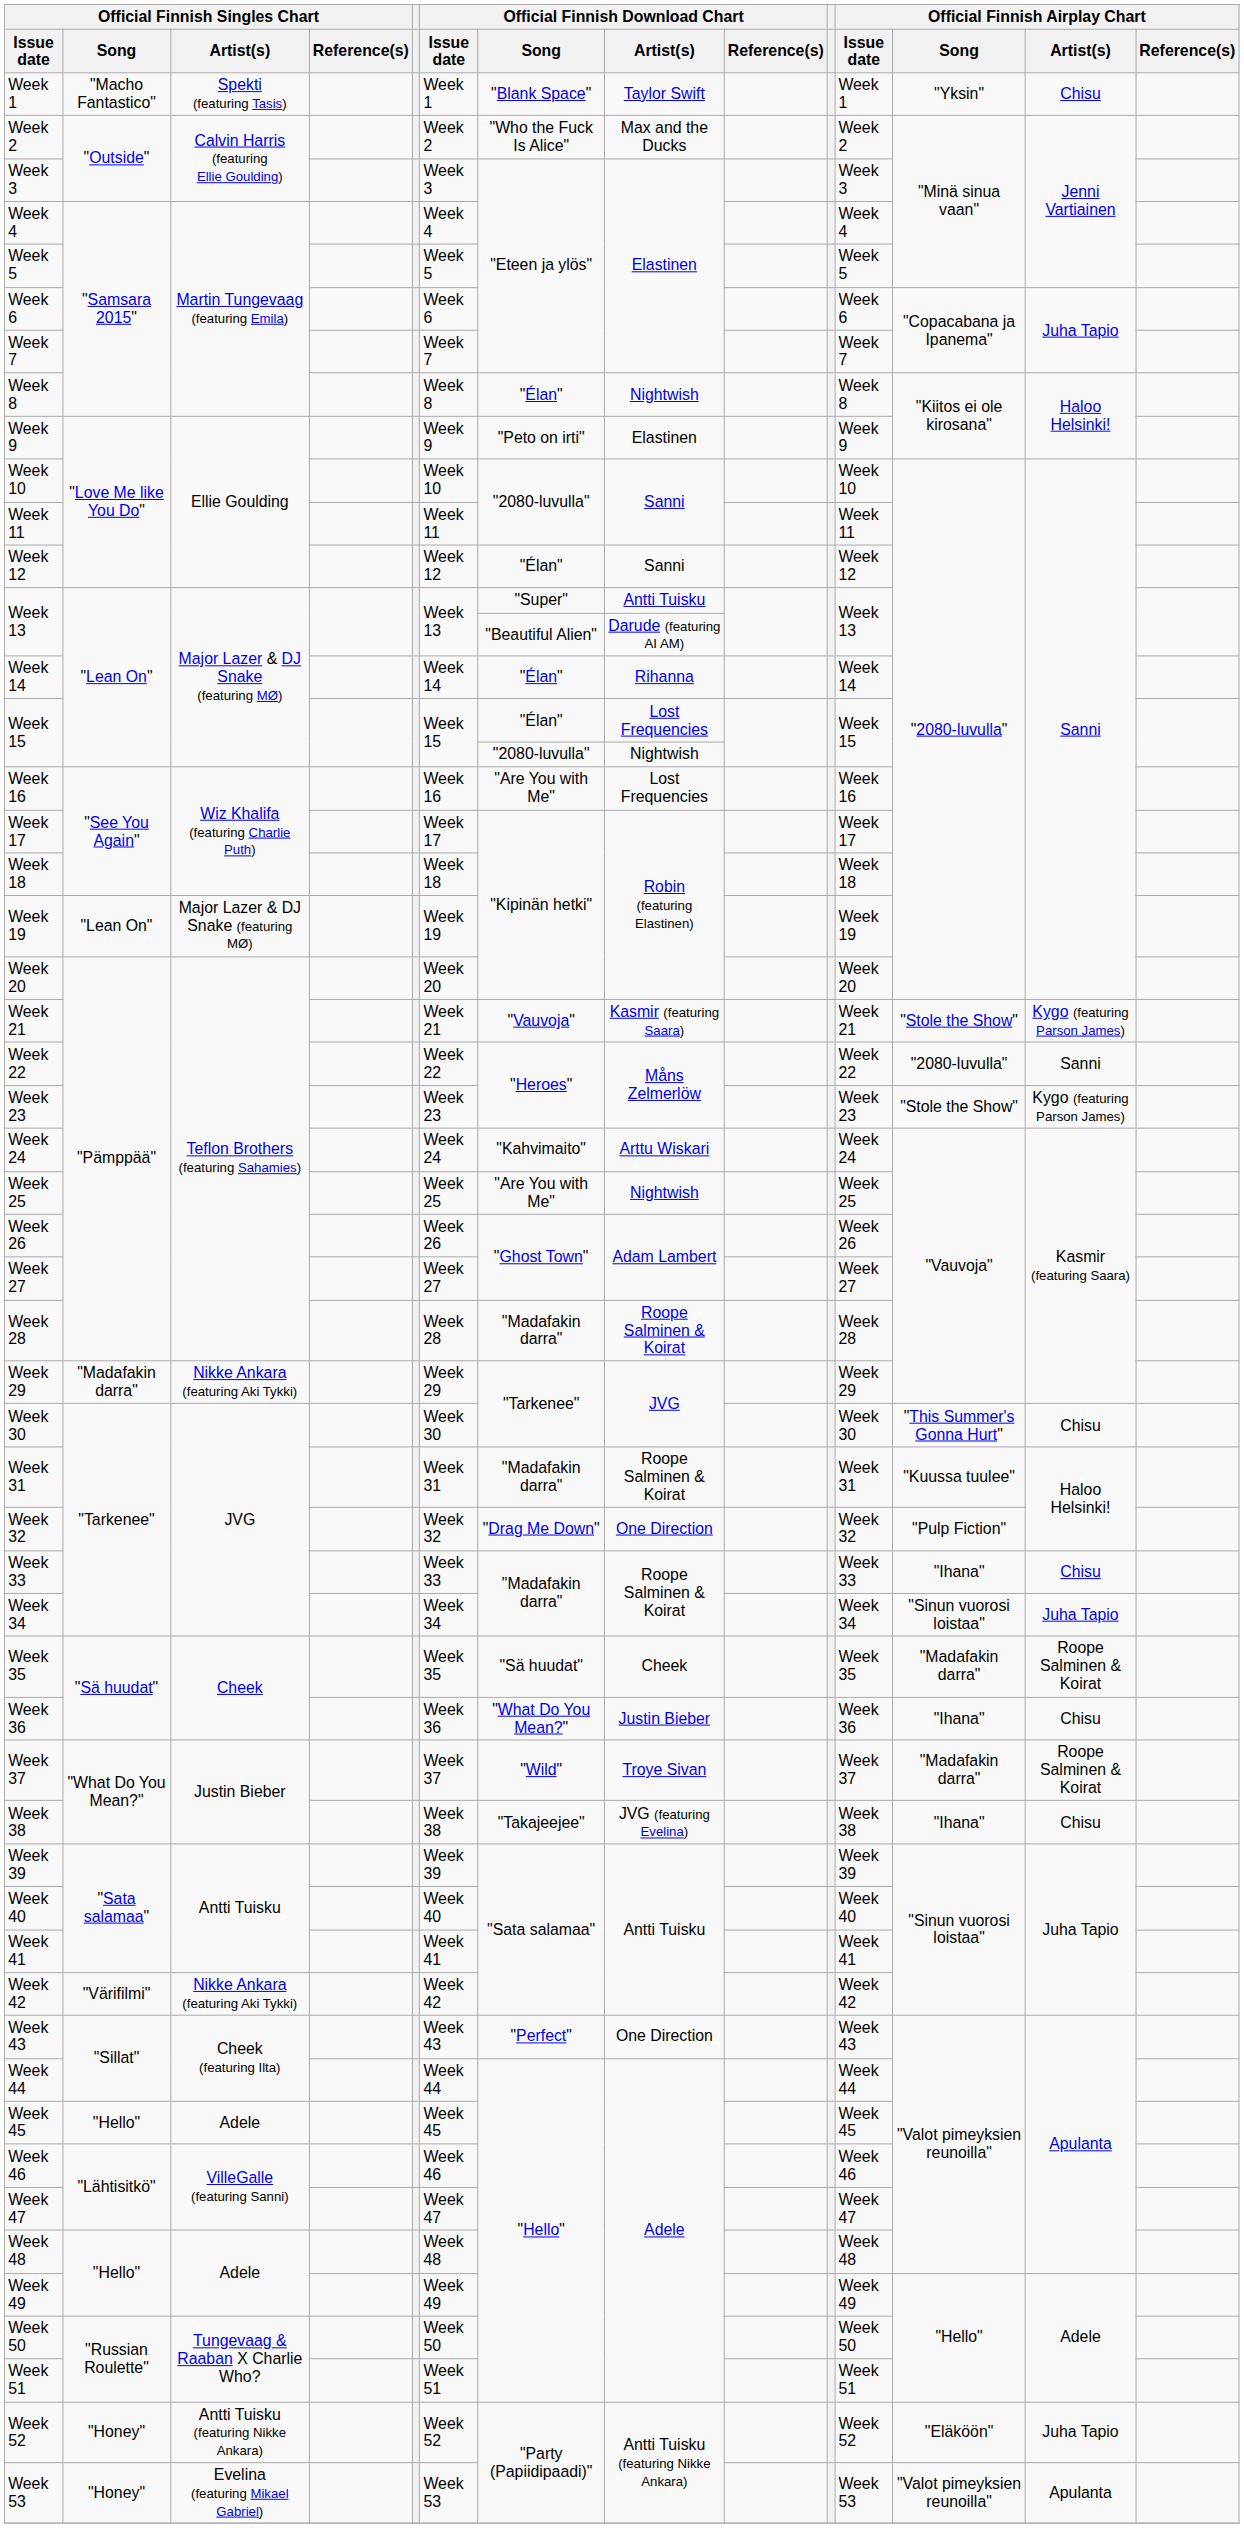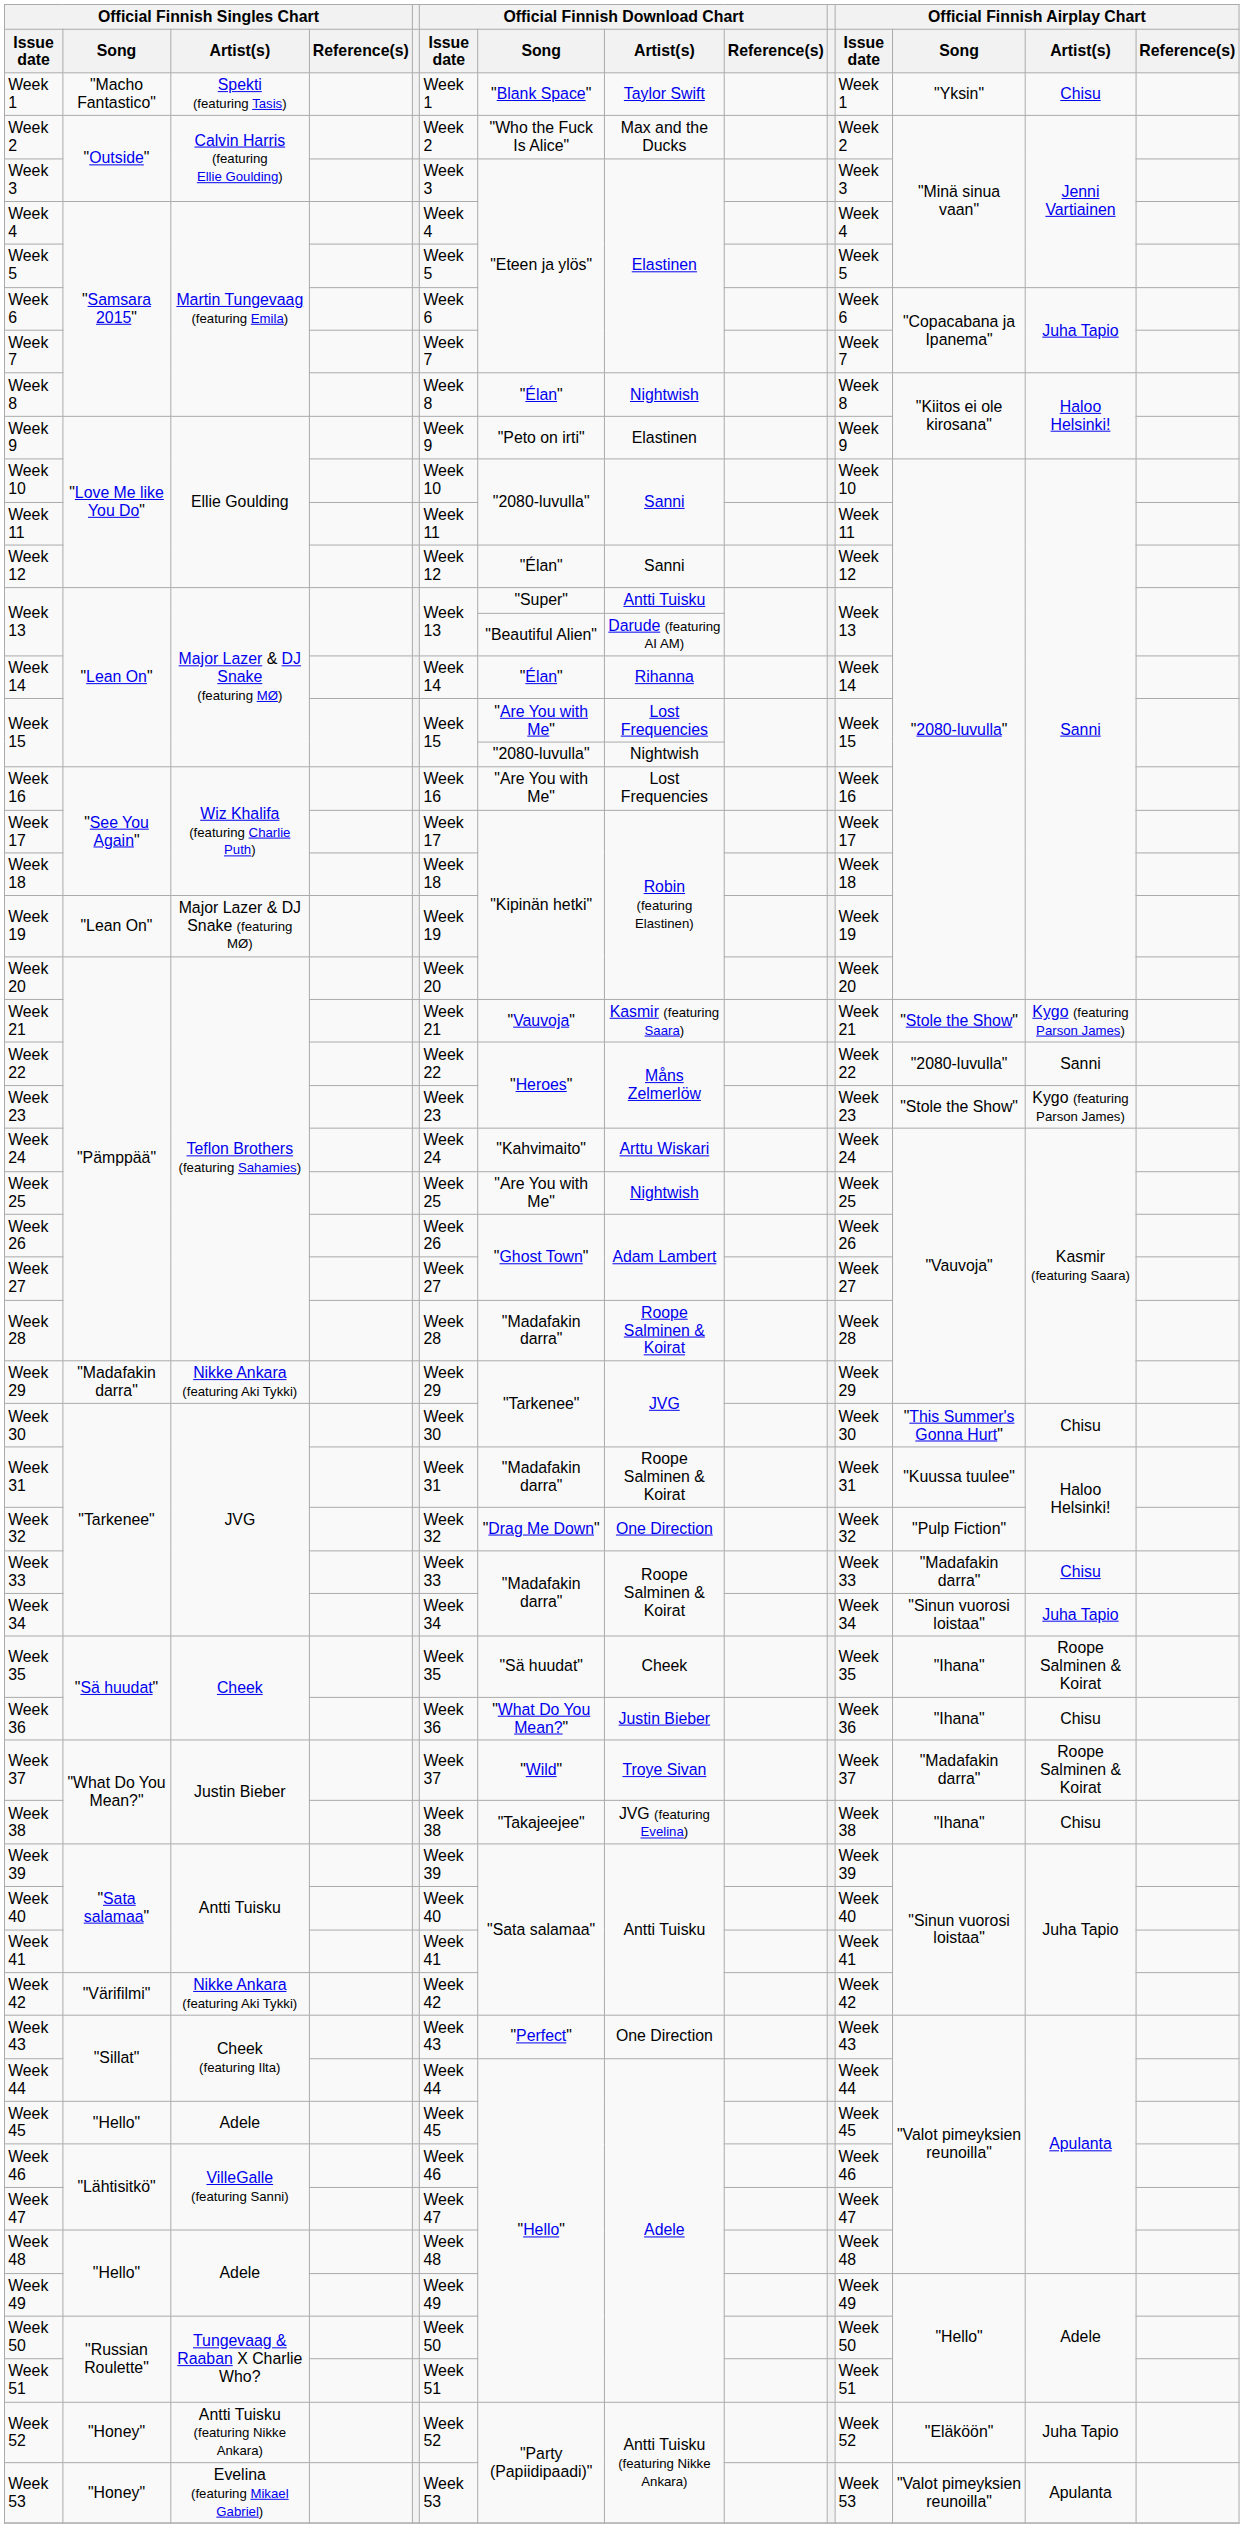(541, 720) "Élan" -> (541, 720) "Are You with Me"
(959, 1571) "Ihana" -> (959, 1571) "Madafakin darra"
(959, 1666) "Madafakin darra" -> (959, 1666) "Ihana"
